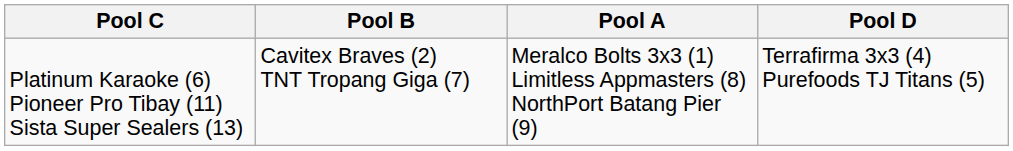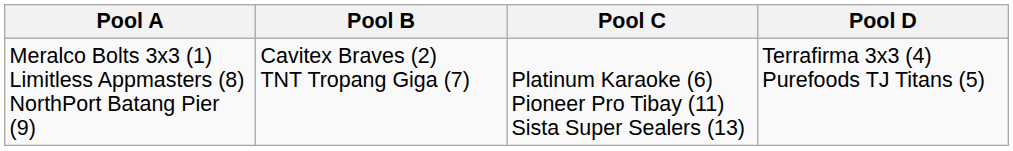columns swapped: (632, 21) <-> (130, 21)
